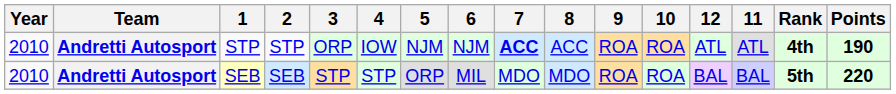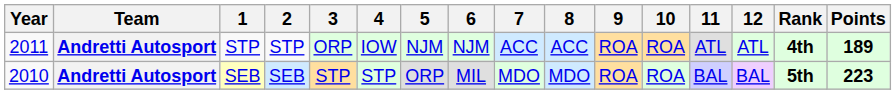columns swapped: (753, 18) <-> (711, 18)
(29, 47) 2010 -> (29, 47) 2011
(519, 47) bold -> (519, 47) normal
(858, 47) 190 -> (858, 47) 189
(858, 75) 220 -> (858, 75) 223
